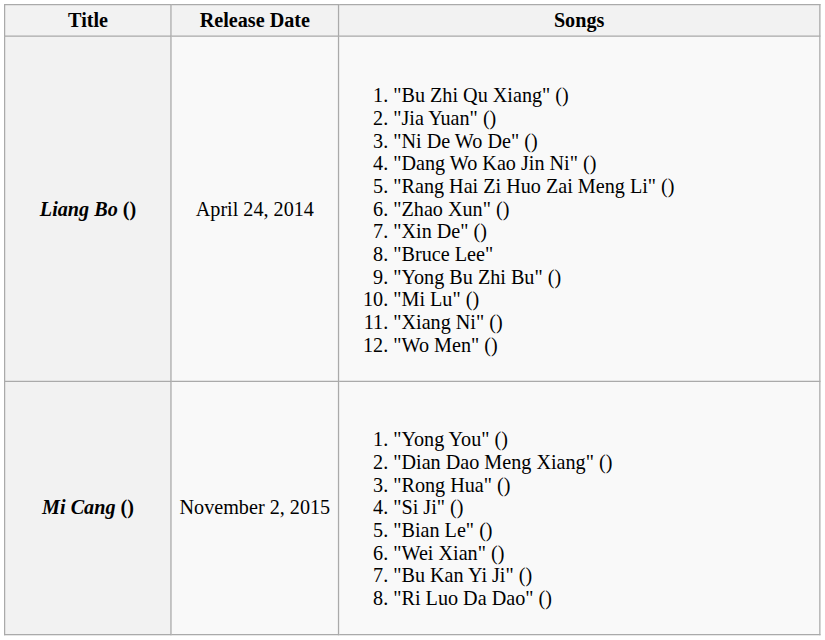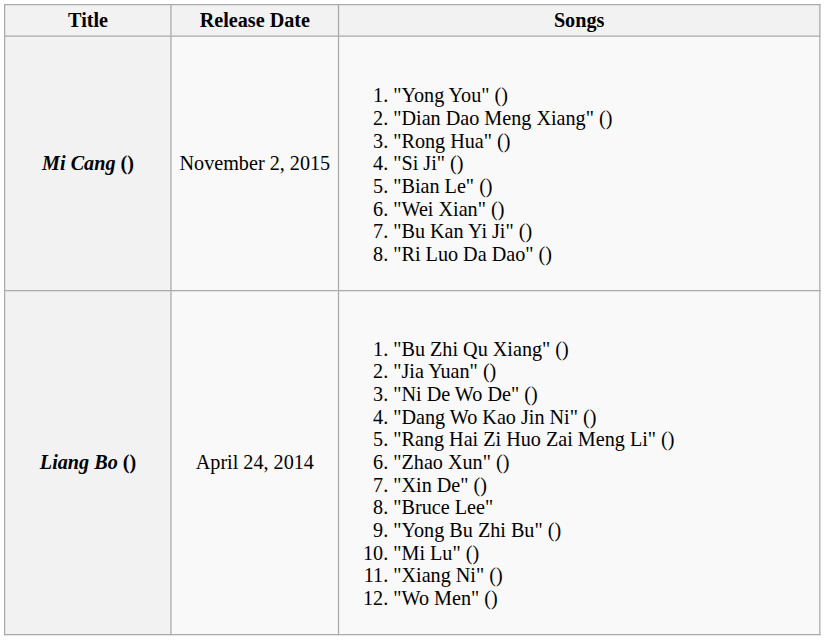rows swapped: (88, 208) <-> (88, 507)
